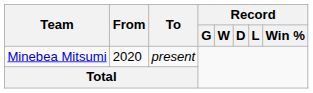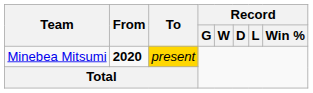(127, 56) normal -> (127, 56) bold
(173, 56) no background -> (173, 56) gold background
